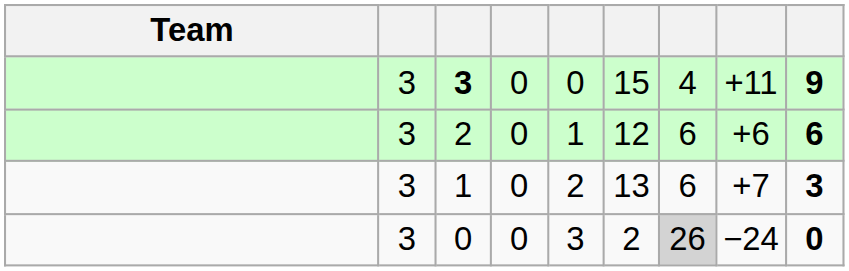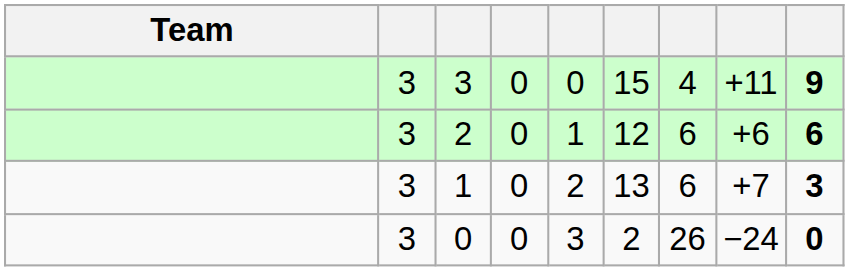(463, 82) bold -> (463, 82) normal
(688, 238) lightgrey background -> (688, 238) no background
